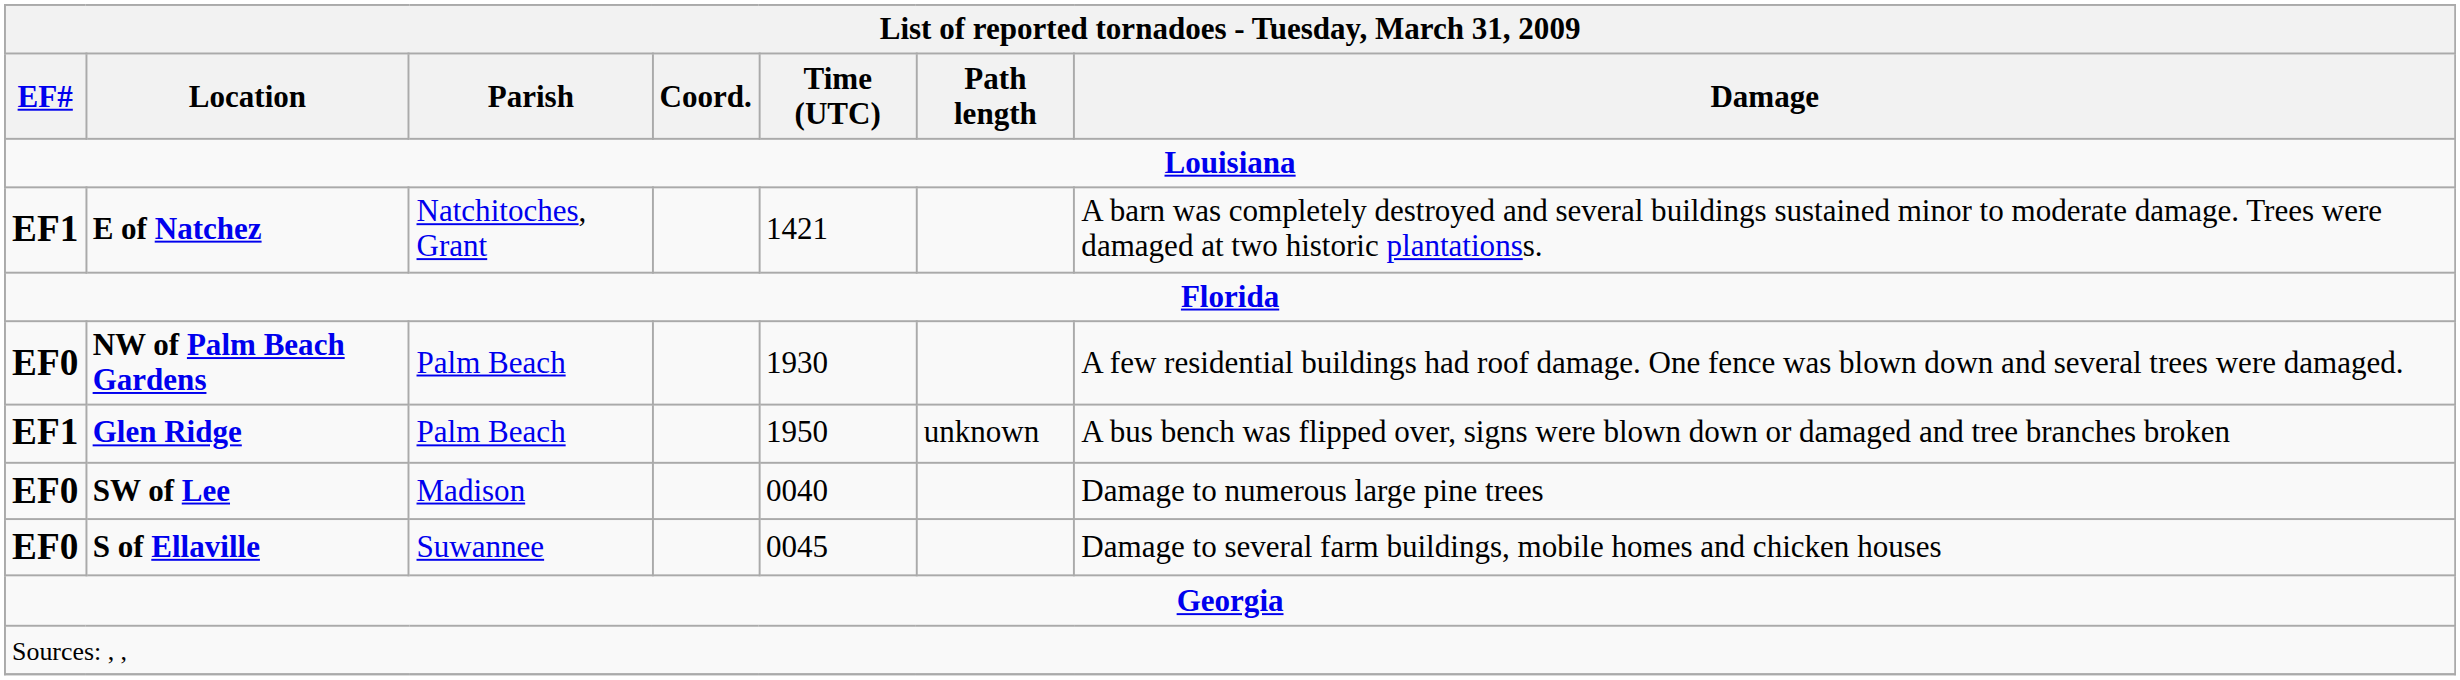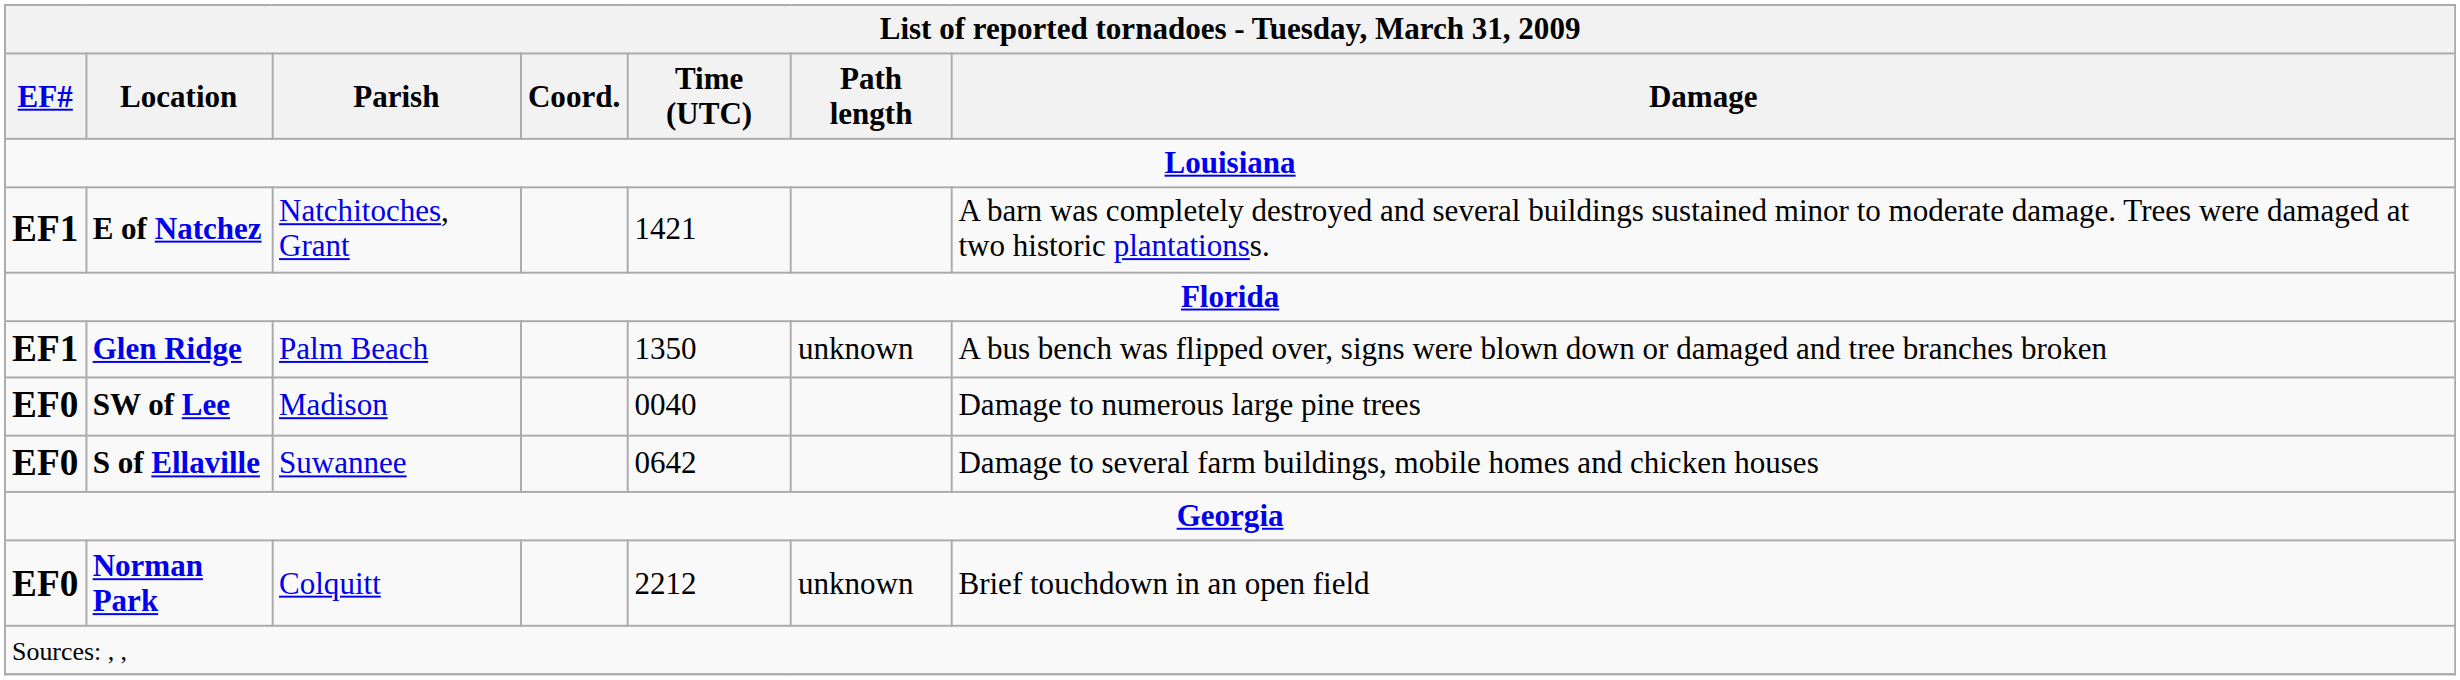- row: (219, 362)
(797, 433) 1950 -> (666, 348) 1350
(797, 547) 0045 -> (666, 462) 0642
+ row: (148, 582)
